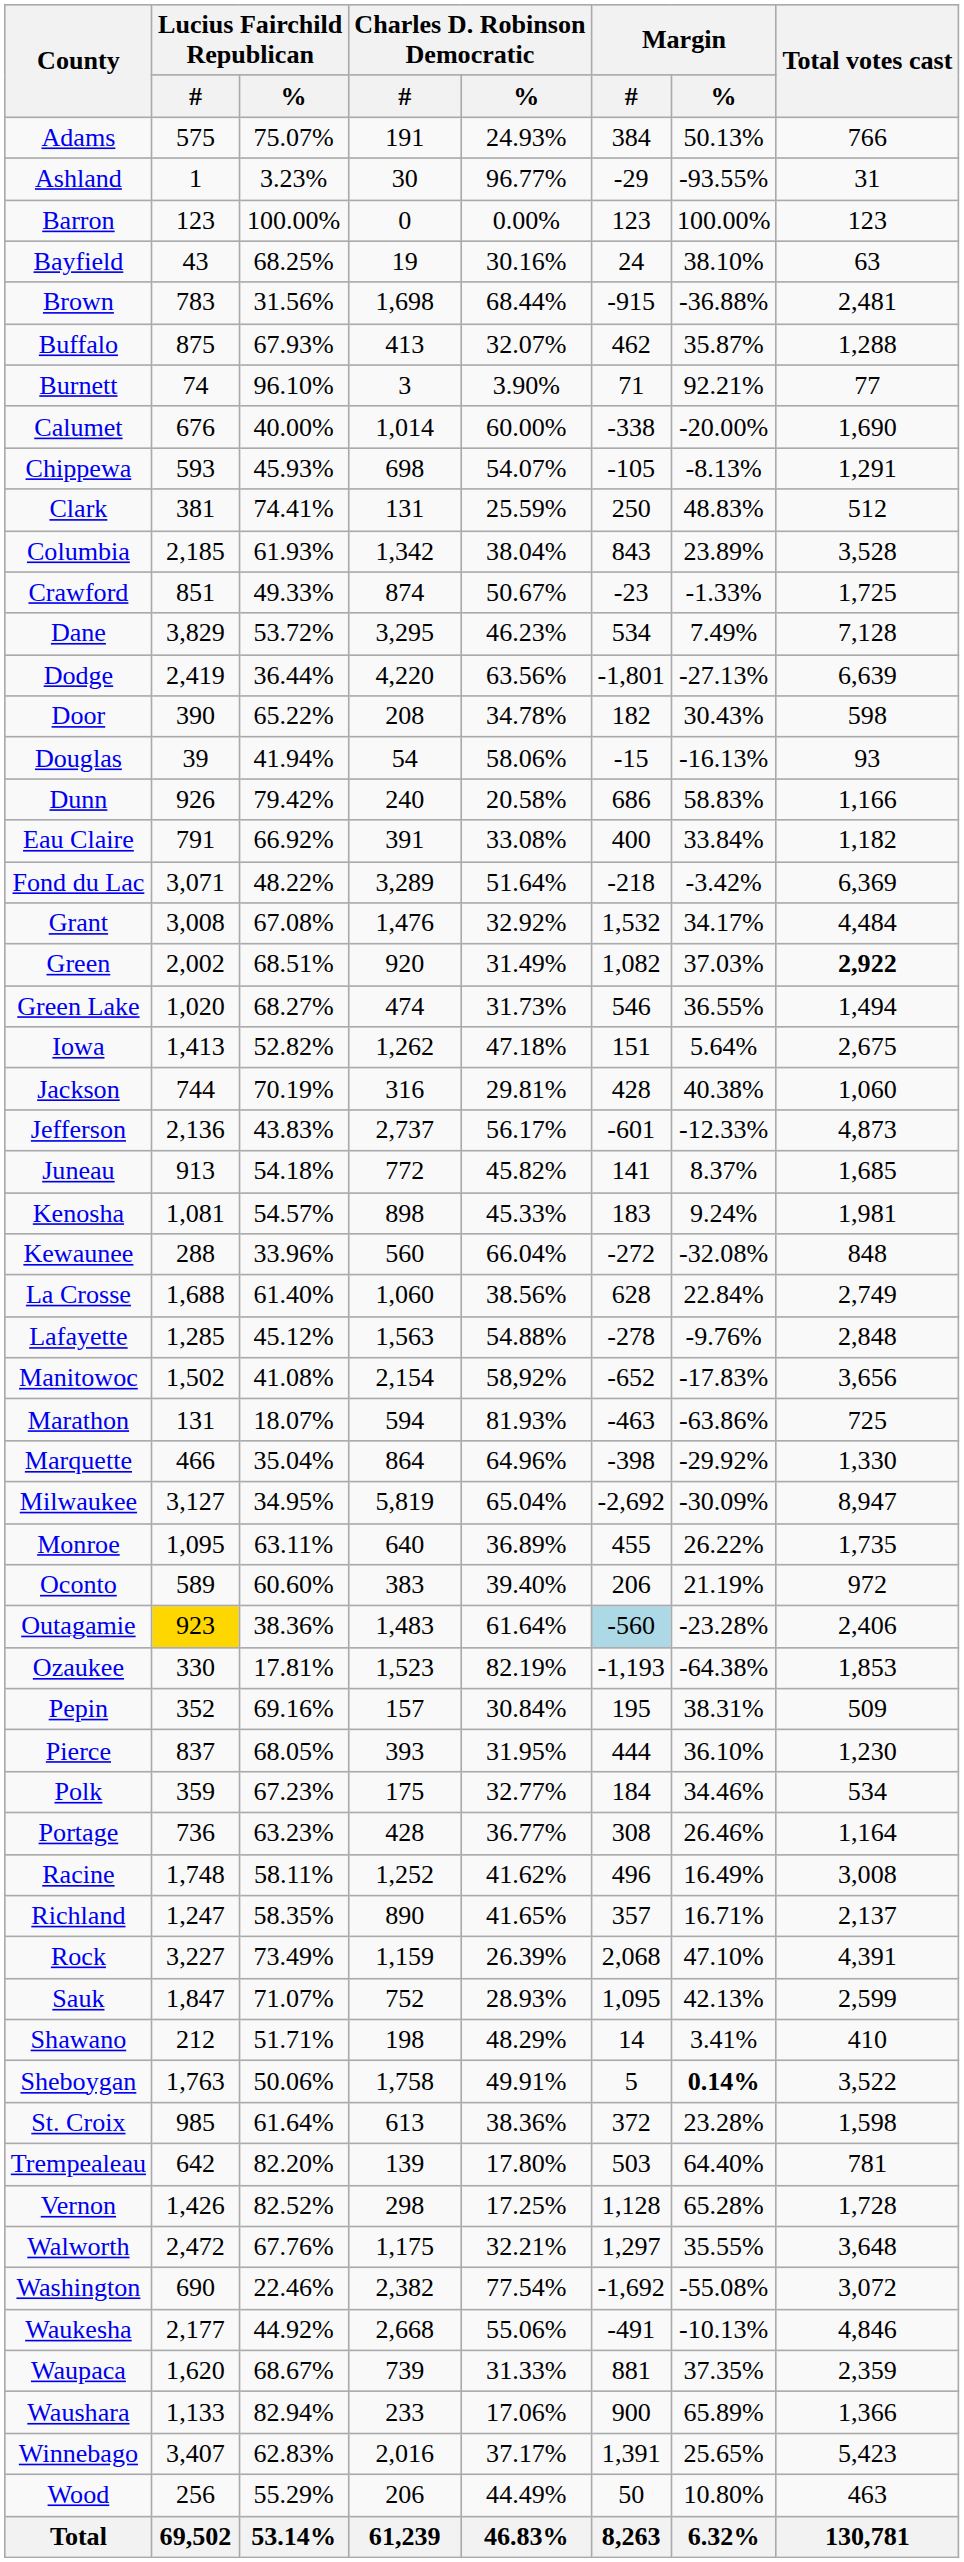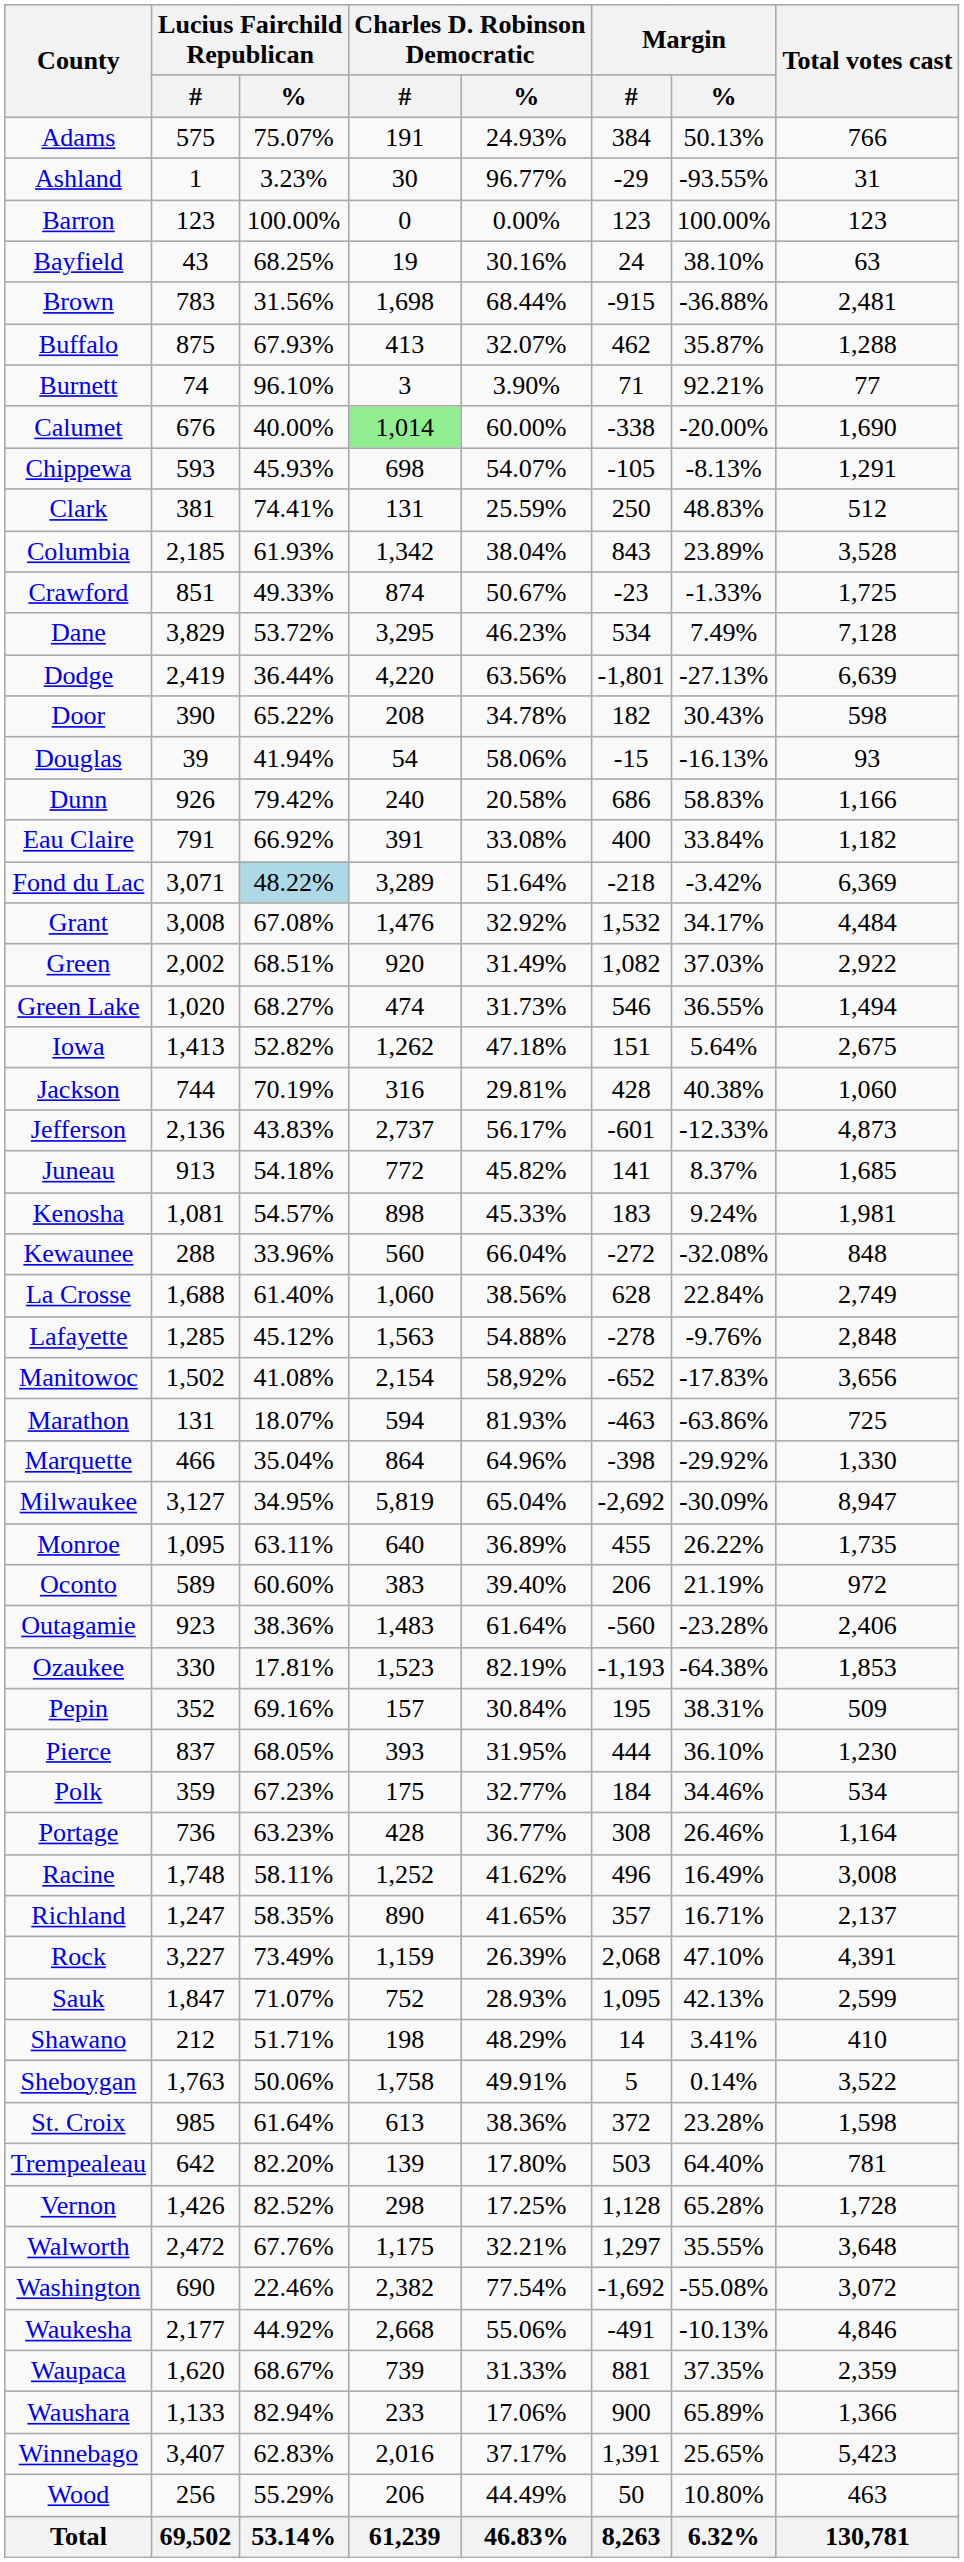(405, 426) no background -> (405, 426) lightgreen background
(294, 881) no background -> (294, 881) lightblue background
(867, 964) bold -> (867, 964) normal
(195, 1626) gold background -> (195, 1626) no background
(631, 1626) lightblue background -> (631, 1626) no background
(724, 2081) bold -> (724, 2081) normal
